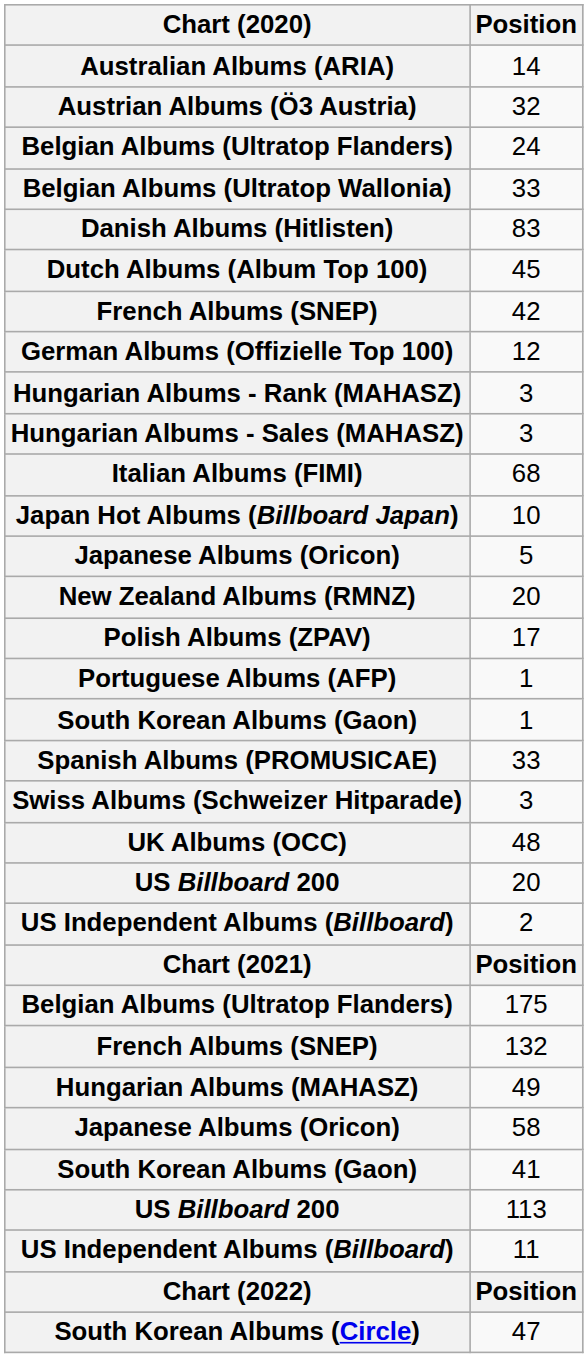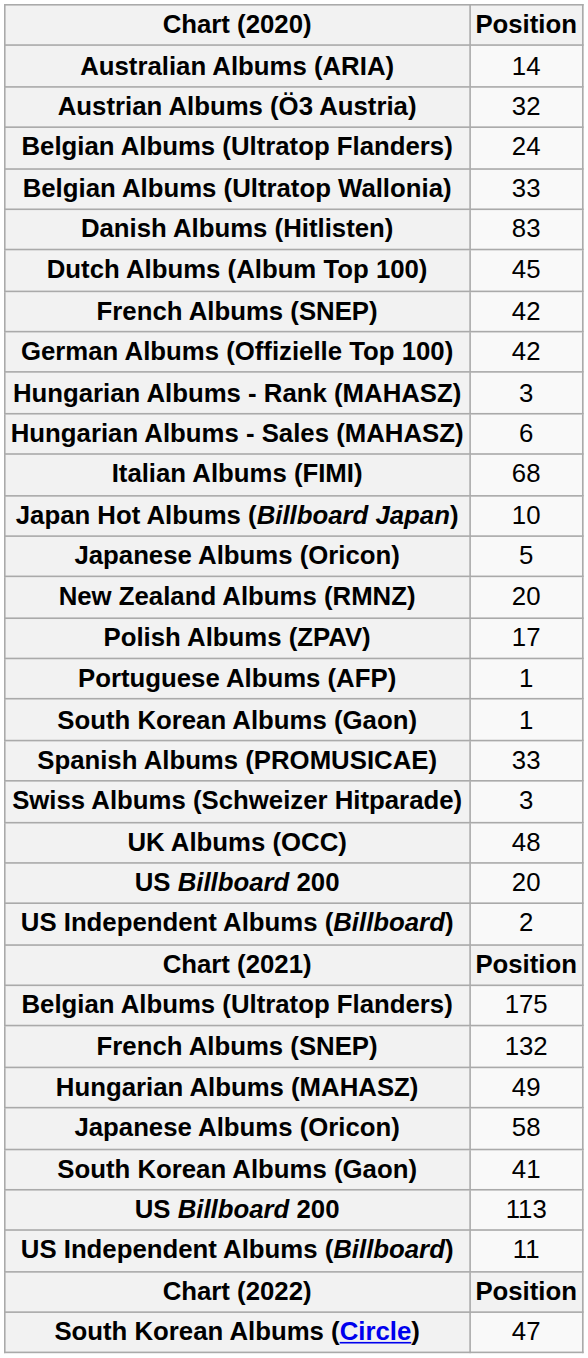(526, 351) 12 -> (526, 351) 42
(526, 433) 3 -> (526, 433) 6
